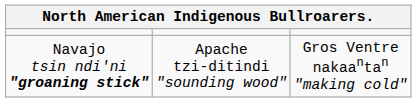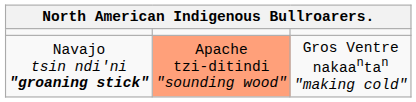(221, 66) no background -> (221, 66) lightsalmon background
